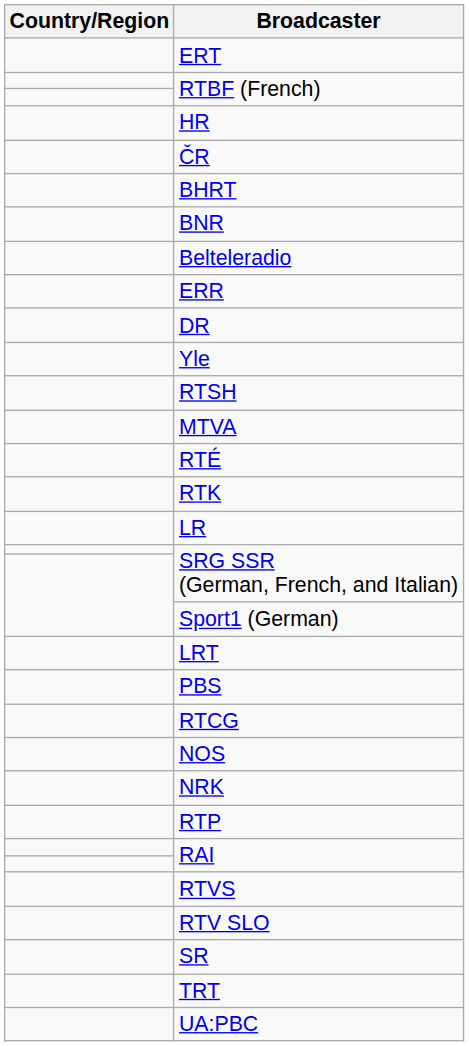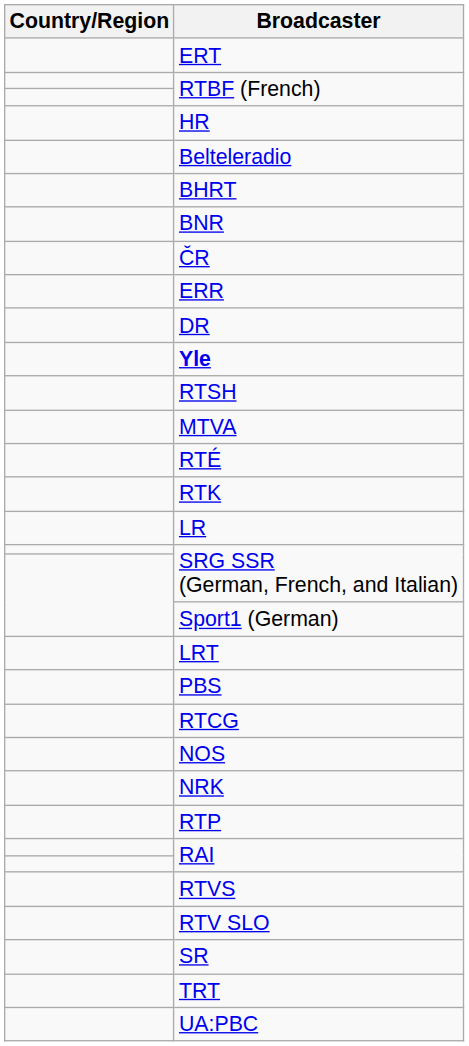(194, 156) ČR -> (235, 156) Belteleradio
(235, 257) Belteleradio -> (194, 257) ČR
(194, 358) normal -> (195, 358) bold
